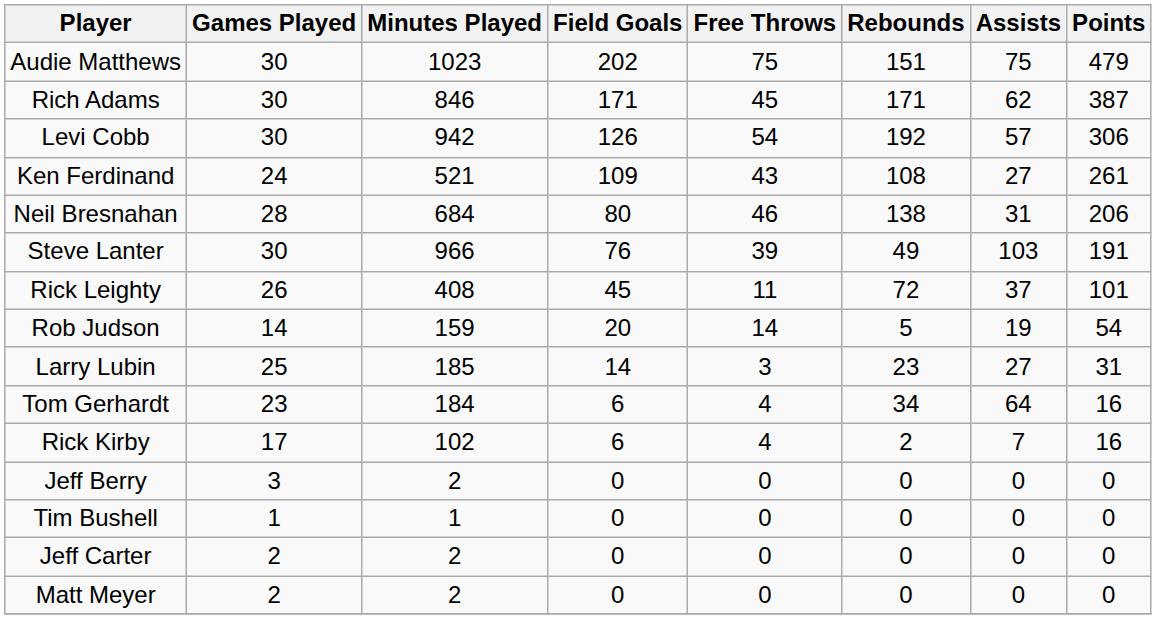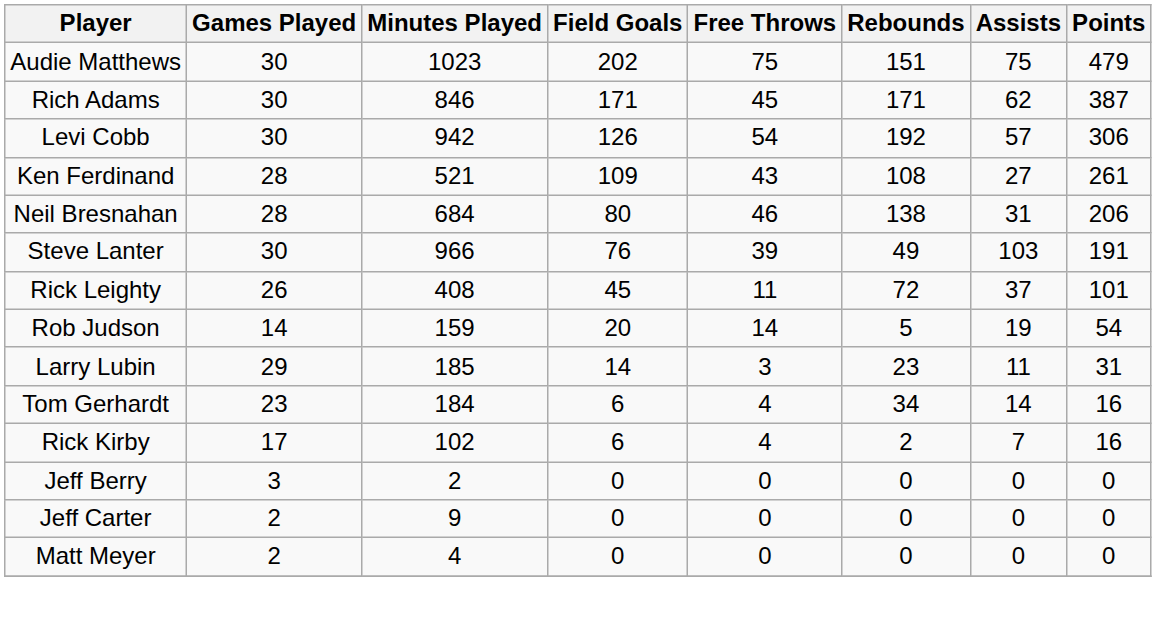(274, 175) 24 -> (274, 175) 28
(274, 366) 25 -> (274, 366) 29
(1018, 366) 27 -> (1018, 366) 11
(1018, 404) 64 -> (1018, 404) 14
- row: (96, 518)
(455, 556) 2 -> (455, 518) 9
(455, 594) 2 -> (455, 556) 4
